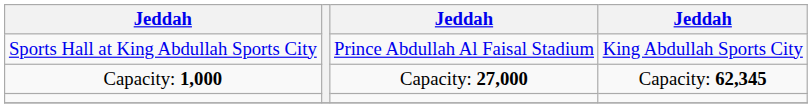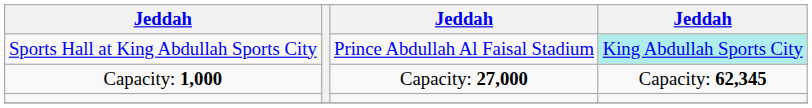(703, 49) no background -> (703, 49) paleturquoise background
